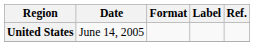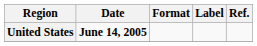(112, 32) normal -> (113, 32) bold
